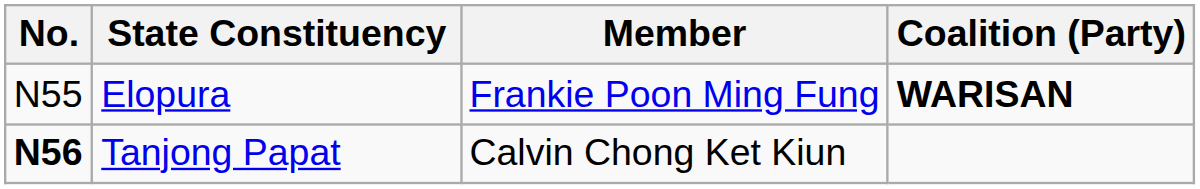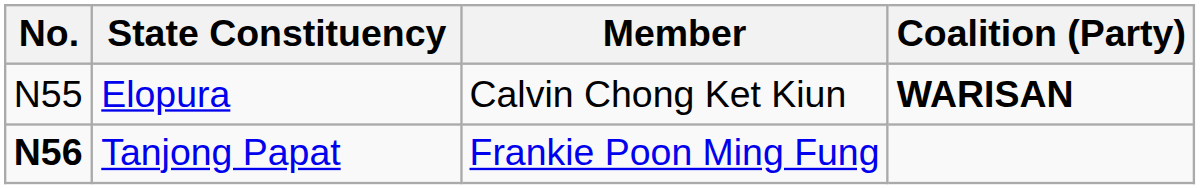(675, 93) Frankie Poon Ming Fung -> (658, 93) Calvin Chong Ket Kiun
(658, 152) Calvin Chong Ket Kiun -> (675, 152) Frankie Poon Ming Fung
